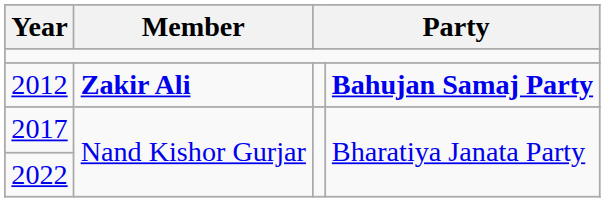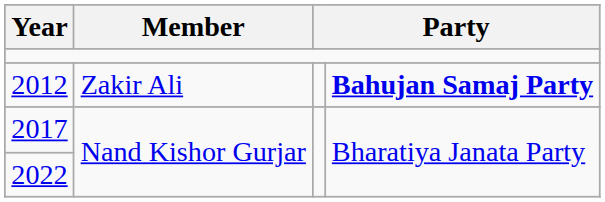(136, 84) bold -> (132, 84) normal
